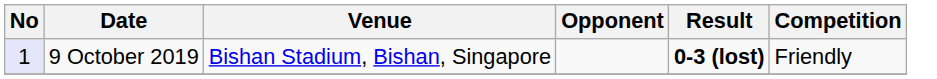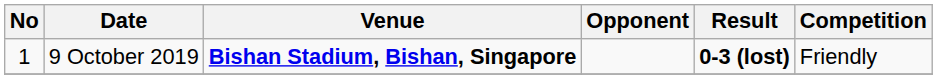(24, 56) lavender background -> (24, 56) no background
(380, 56) normal -> (393, 56) bold
